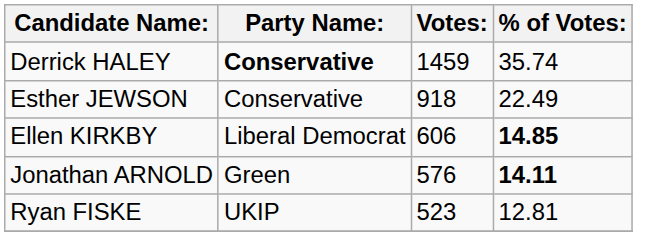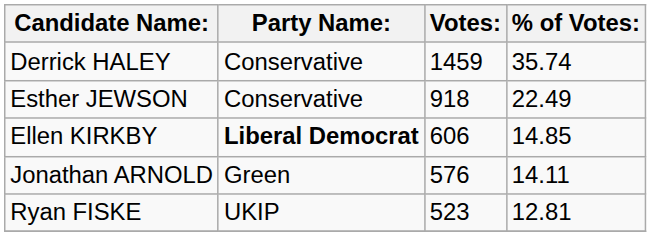(299, 61) bold -> (294, 61) normal
(315, 136) normal -> (321, 136) bold
(528, 136) bold -> (542, 136) normal
(528, 174) bold -> (541, 174) normal
